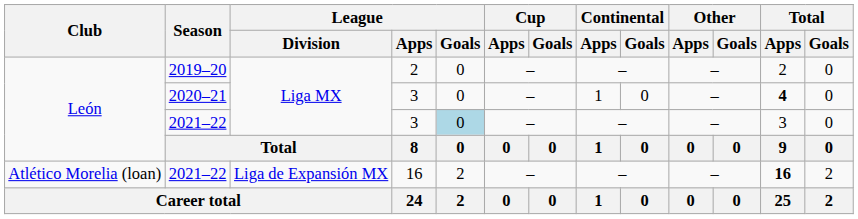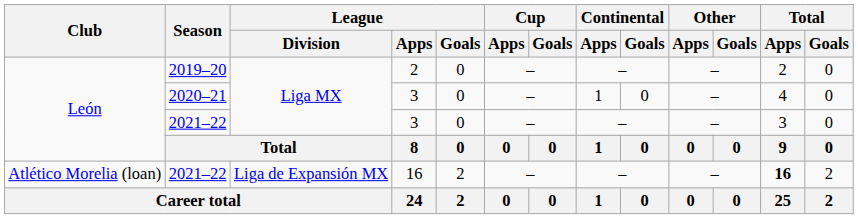(783, 95) bold -> (783, 95) normal
(460, 122) lightblue background -> (460, 122) no background
